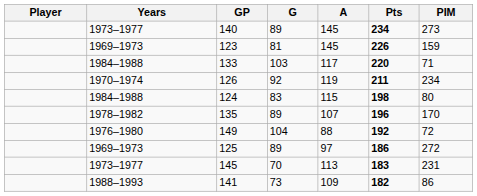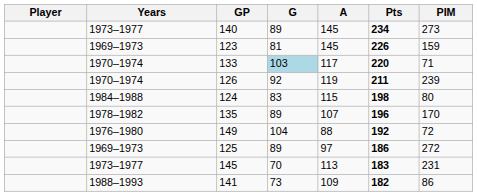(116, 64) 1984–1988 -> (116, 64) 1970–1974
(279, 64) no background -> (279, 64) lightblue background
(431, 81) 234 -> (431, 81) 239
